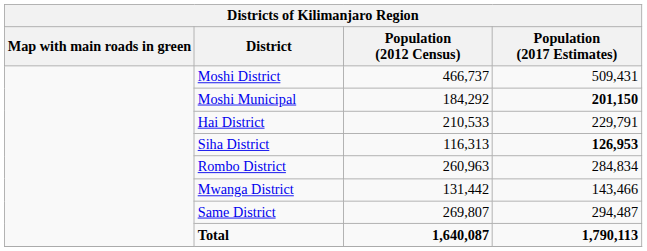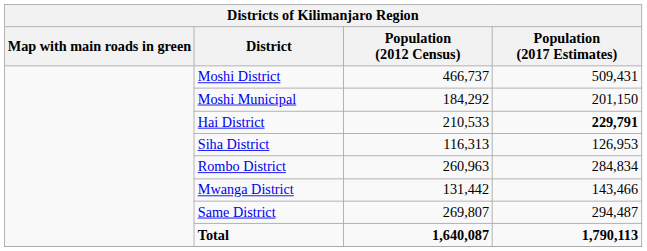(615, 99) bold -> (615, 99) normal
(615, 122) normal -> (615, 122) bold
(615, 144) bold -> (615, 144) normal
